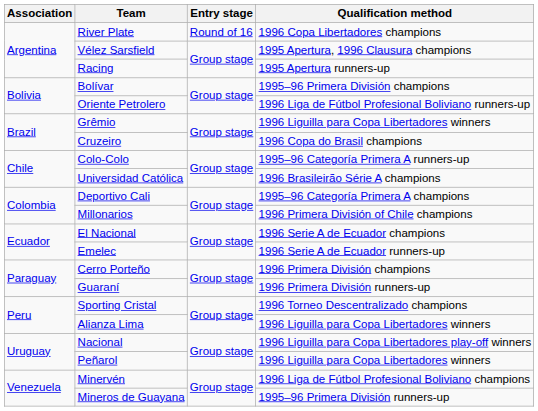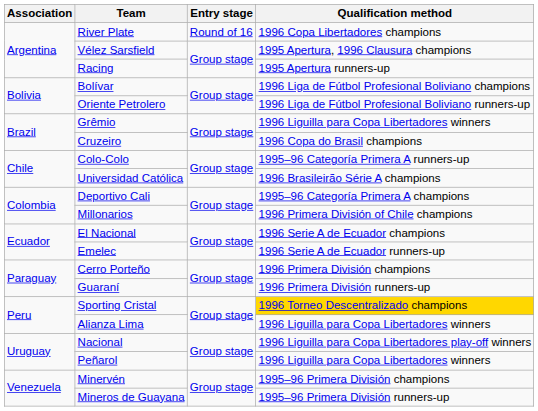(354, 86) 1995–96 Primera División champions -> (394, 86) 1996 Liga de Fútbol Profesional Boliviano champions
(363, 305) no background -> (363, 305) gold background
(394, 379) 1996 Liga de Fútbol Profesional Boliviano champions -> (354, 379) 1995–96 Primera División champions
